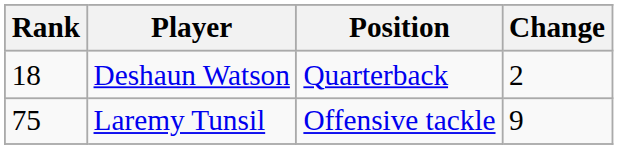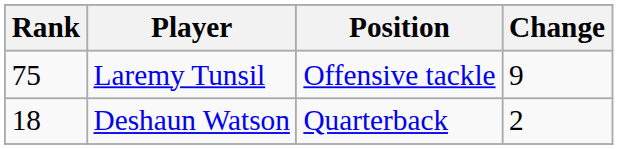rows swapped: (192, 74) <-> (179, 120)
